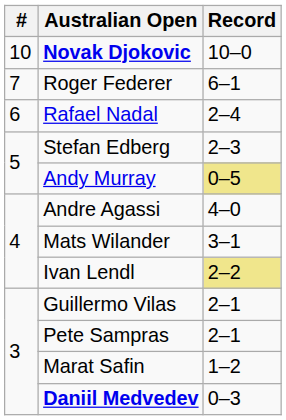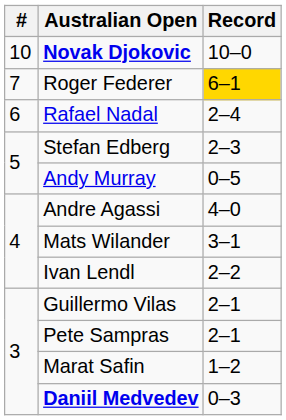(224, 84) no background -> (224, 84) gold background
(224, 178) khaki background -> (224, 178) no background
(224, 272) khaki background -> (224, 272) no background
